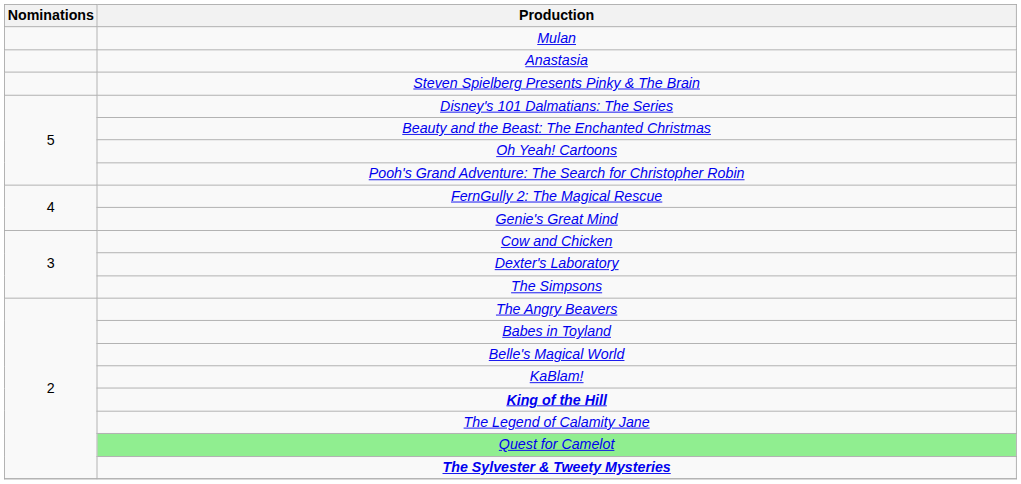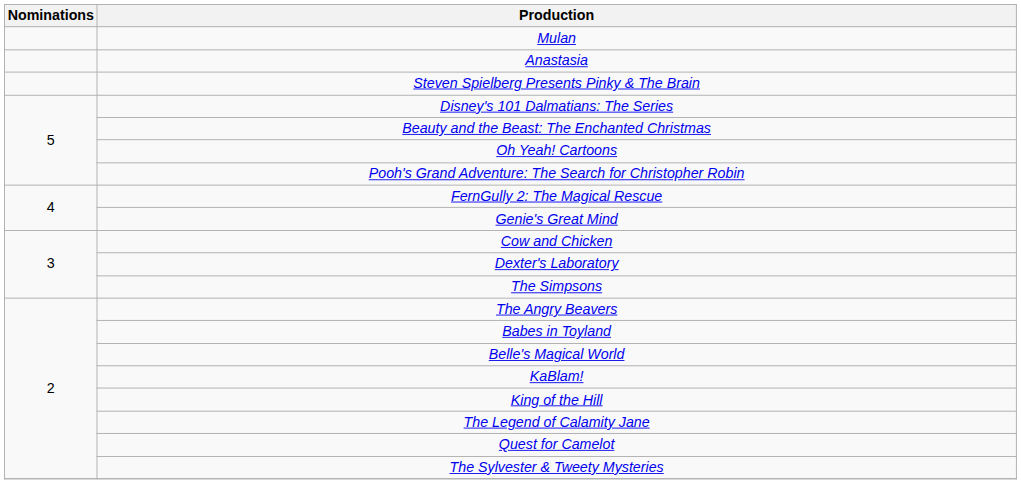(557, 399) bold -> (557, 399) normal
(557, 444) lightgreen background -> (557, 444) no background
(557, 467) bold -> (557, 467) normal
